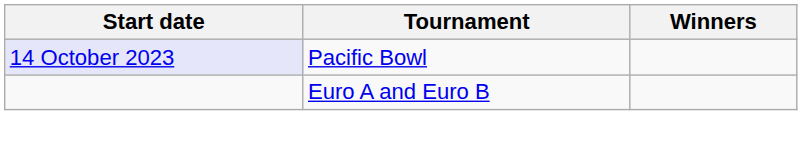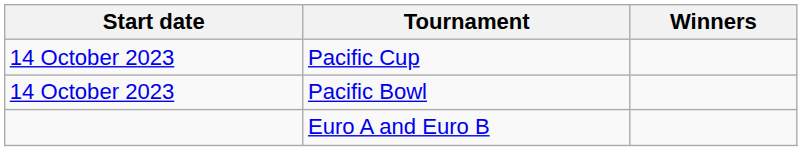+ row: (364, 57)
(92, 57) lavender background -> (92, 92) no background
